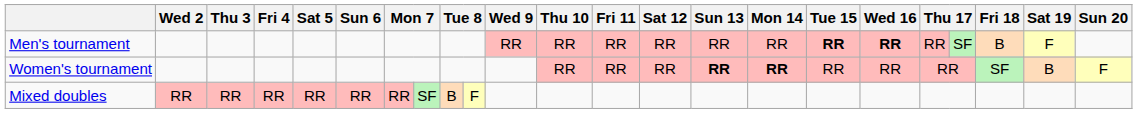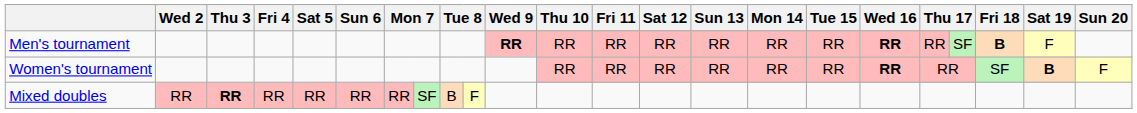(511, 44) normal -> (511, 44) bold
(833, 44) bold -> (833, 44) normal
(1000, 44) normal -> (1000, 44) bold
(719, 69) bold -> (719, 69) normal
(777, 69) bold -> (777, 69) normal
(890, 69) normal -> (890, 69) bold
(1049, 69) normal -> (1049, 69) bold
(231, 95) normal -> (231, 95) bold
